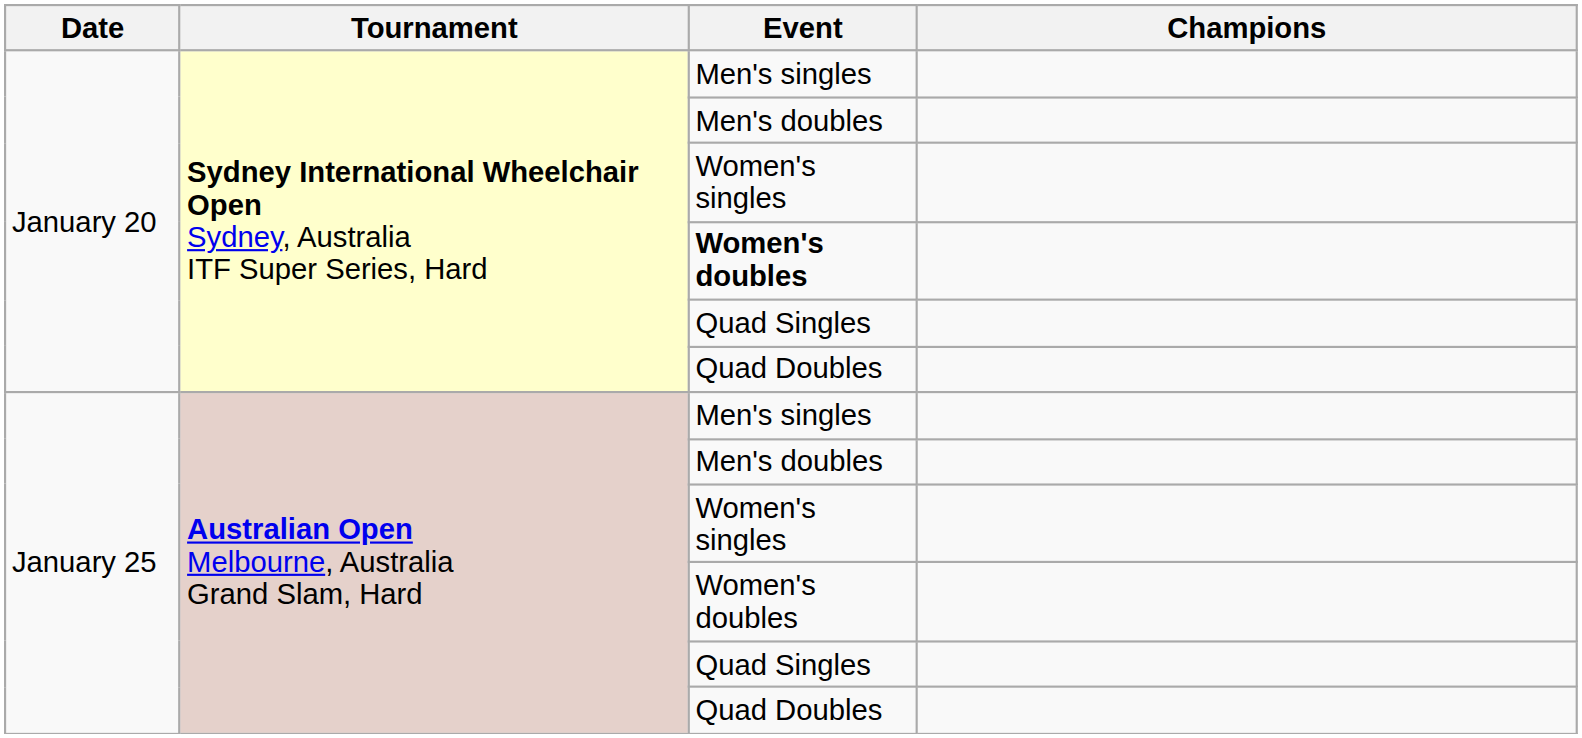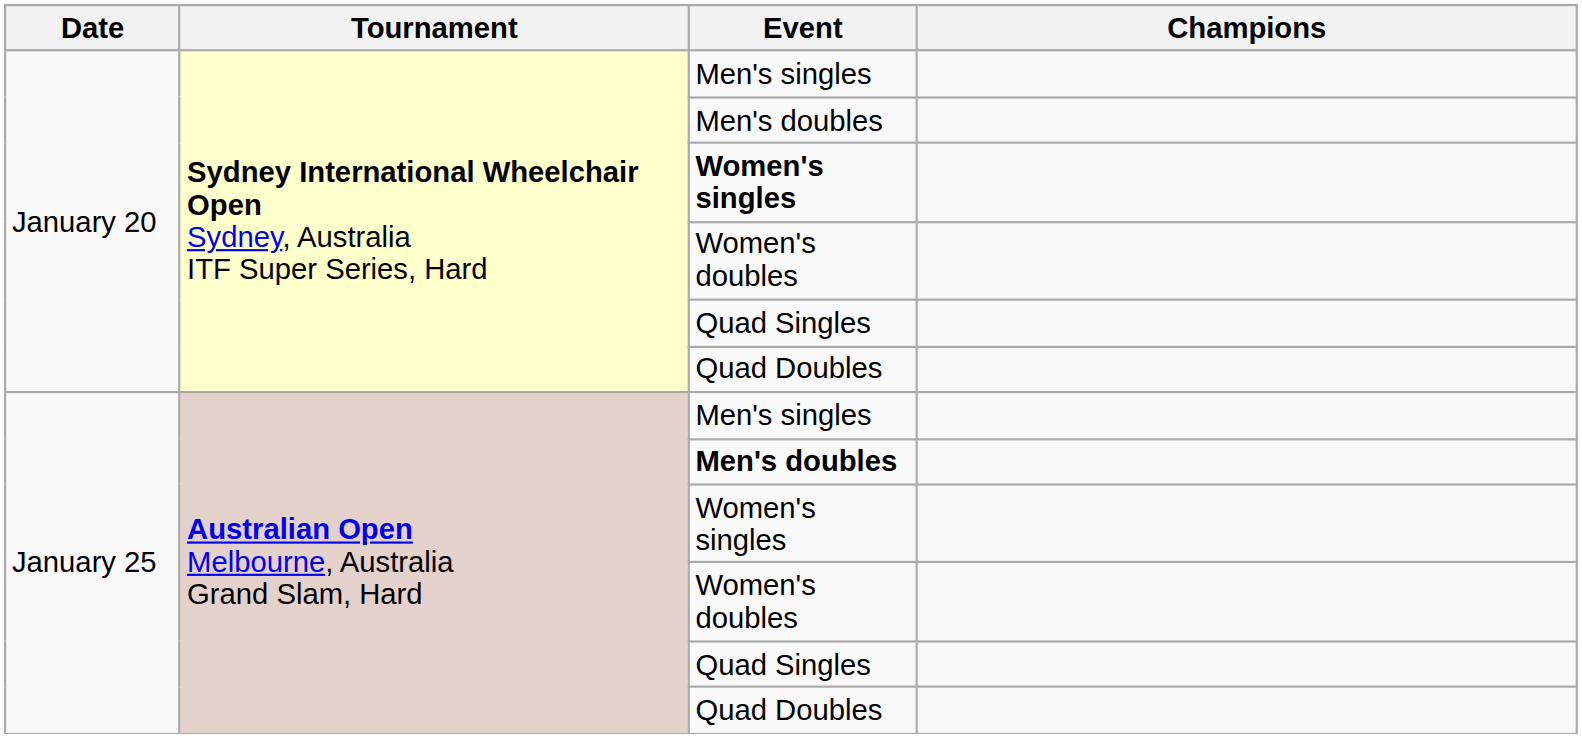(756, 182) normal -> (760, 182) bold
(760, 260) bold -> (756, 260) normal
(789, 461) normal -> (796, 461) bold
